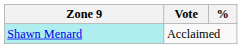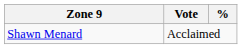(45, 33) paleturquoise background -> (45, 33) no background
